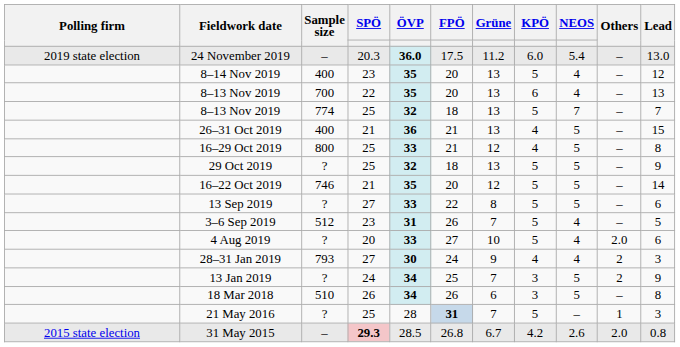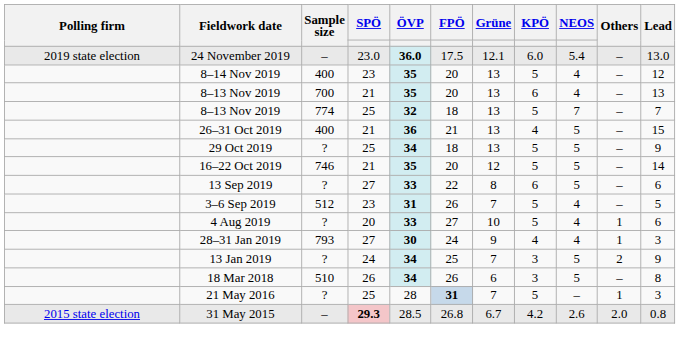(369, 56) 20.3 -> (369, 56) 23.0
(493, 56) 11.2 -> (493, 56) 12.1
(369, 93) 22 -> (369, 93) 21
- row: (240, 148)
(410, 166) 32 -> (410, 148) 34
(535, 203) 5 -> (535, 185) 6
(619, 240) 2.0 -> (619, 222) 1
(619, 259) 2 -> (619, 240) 1
